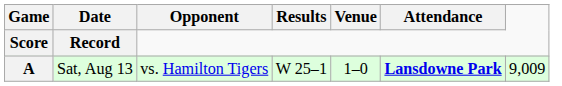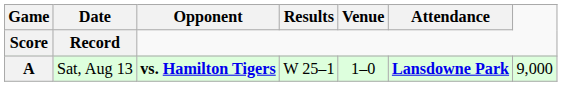(204, 68) normal -> (208, 68) bold
(527, 68) 9,009 -> (535, 68) 9,000
